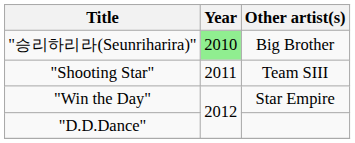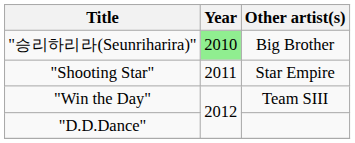(295, 72) Team SIII -> (295, 72) Star Empire
(295, 99) Star Empire -> (295, 99) Team SIII
